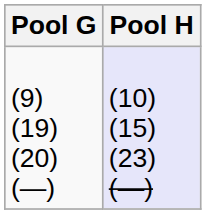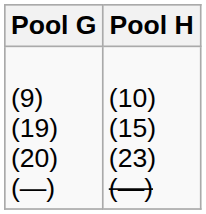(132, 142) lavender background -> (132, 142) no background
